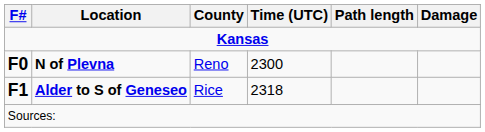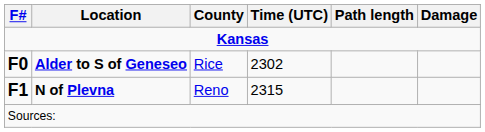(75, 64) N of Plevna -> (111, 64) Alder to S of Geneseo
(211, 64) Reno -> (208, 64) Rice
(267, 64) 2300 -> (267, 64) 2302
(111, 90) Alder to S of Geneseo -> (75, 90) N of Plevna
(208, 90) Rice -> (211, 90) Reno
(267, 90) 2318 -> (267, 90) 2315
